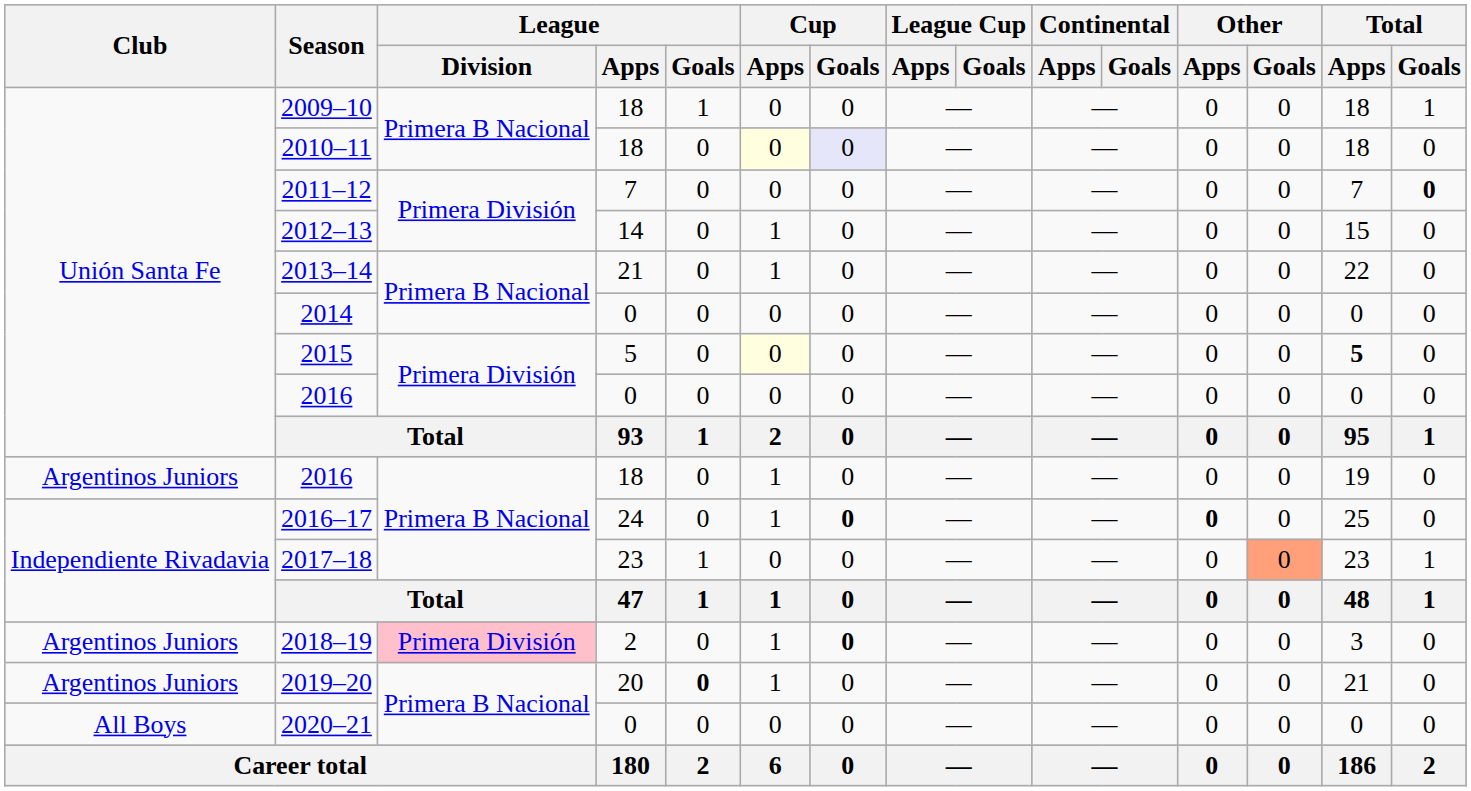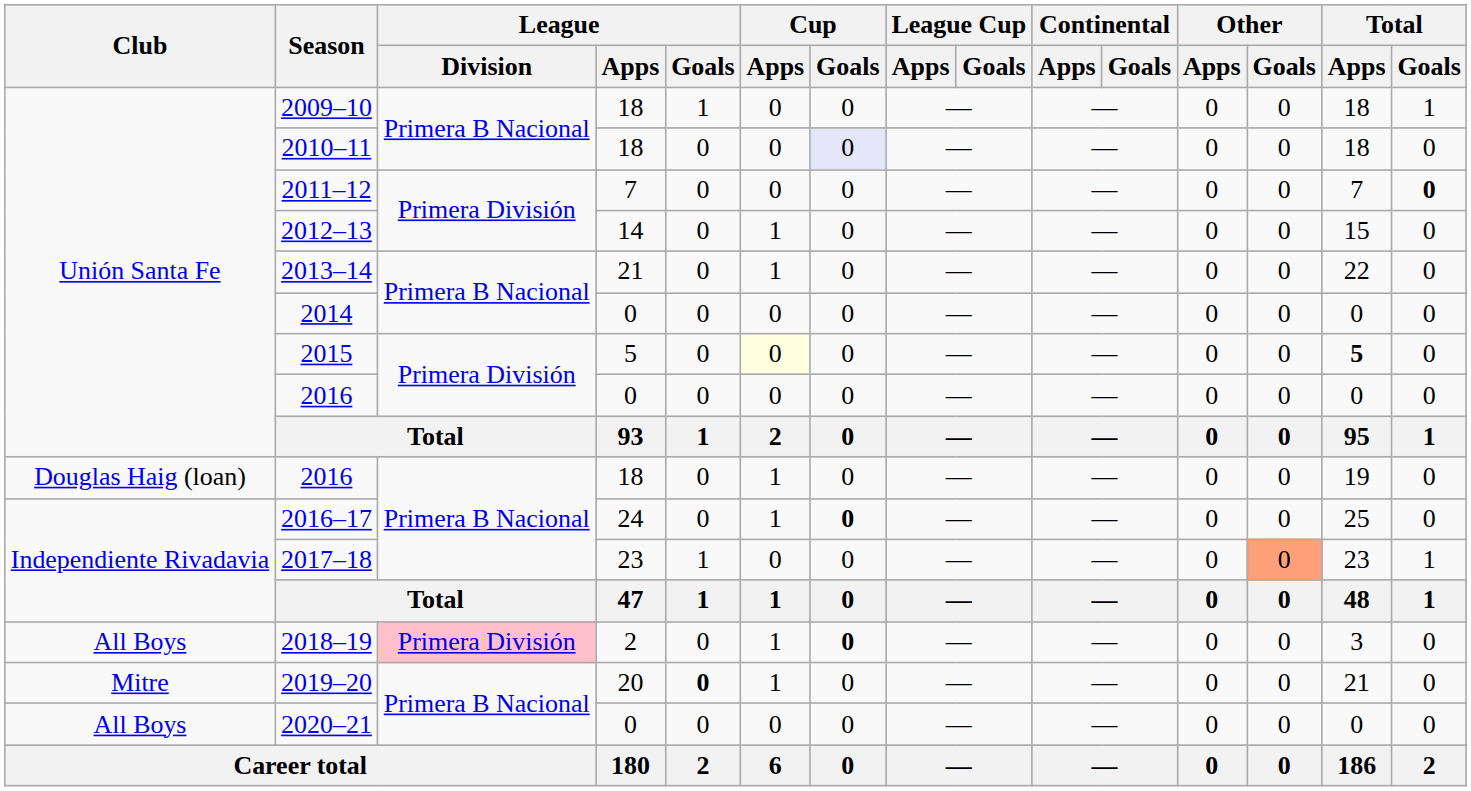(775, 148) lightyellow background -> (775, 148) no background
(140, 477) Argentinos Juniors -> (140, 477) Douglas Haig (loan)
(1212, 518) bold -> (1212, 518) normal
(140, 641) Argentinos Juniors -> (140, 641) All Boys
(140, 682) Argentinos Juniors -> (140, 682) Mitre
